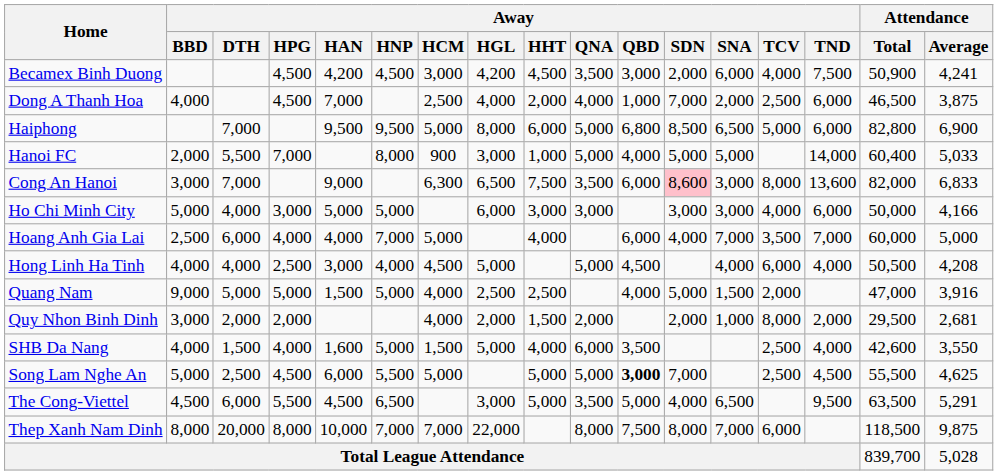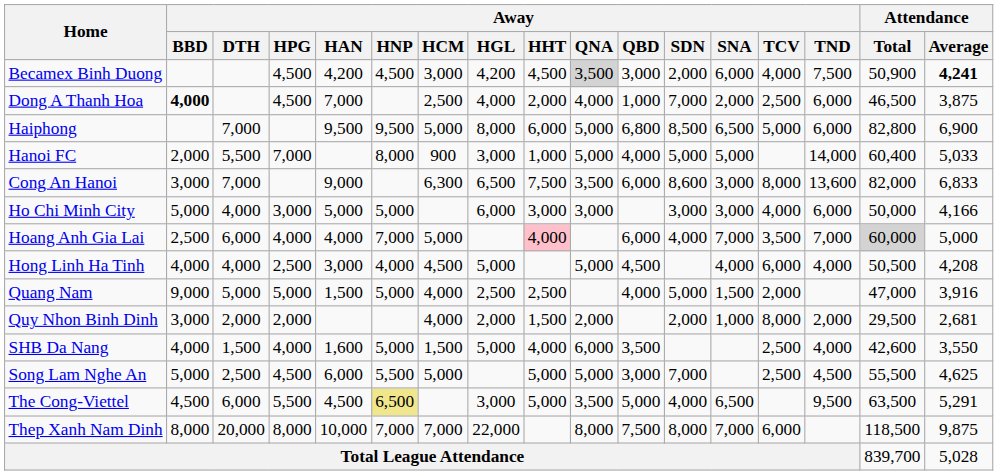(594, 73) no background -> (594, 73) lightgrey background
(958, 73) normal -> (958, 73) bold
(190, 100) normal -> (190, 100) bold
(688, 182) pink background -> (688, 182) no background
(547, 237) no background -> (547, 237) pink background
(892, 237) no background -> (892, 237) lightgrey background
(641, 374) bold -> (641, 374) normal
(395, 401) no background -> (395, 401) khaki background
